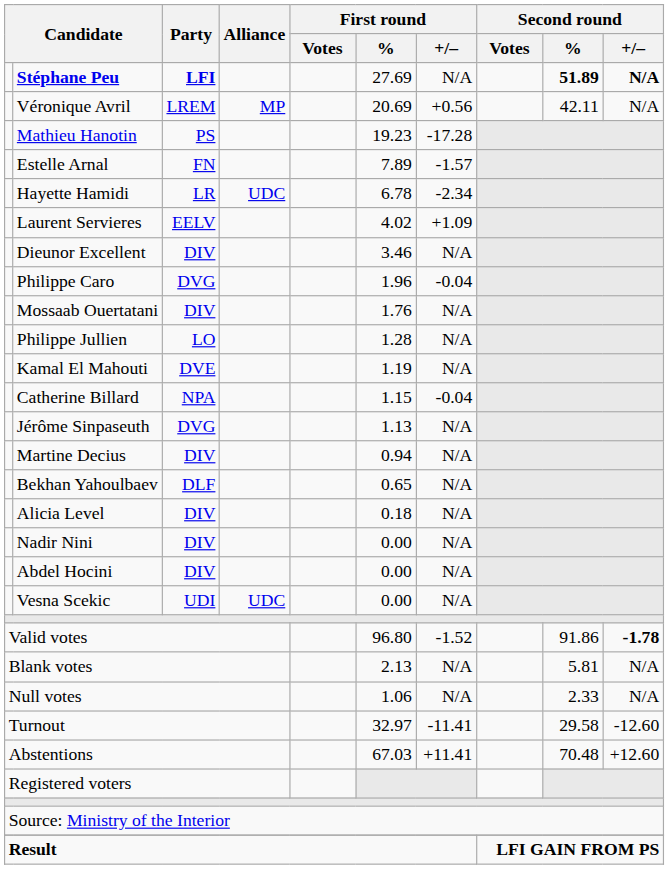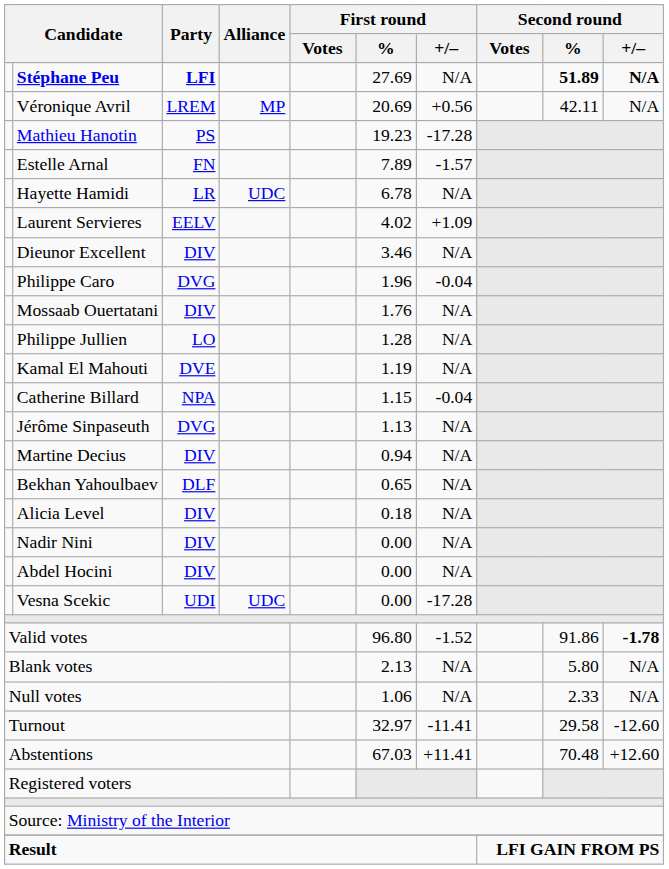(454, 193) -2.34 -> (457, 193) N/A
(457, 600) N/A -> (449, 600) -17.28
(583, 667) 5.81 -> (583, 667) 5.80
